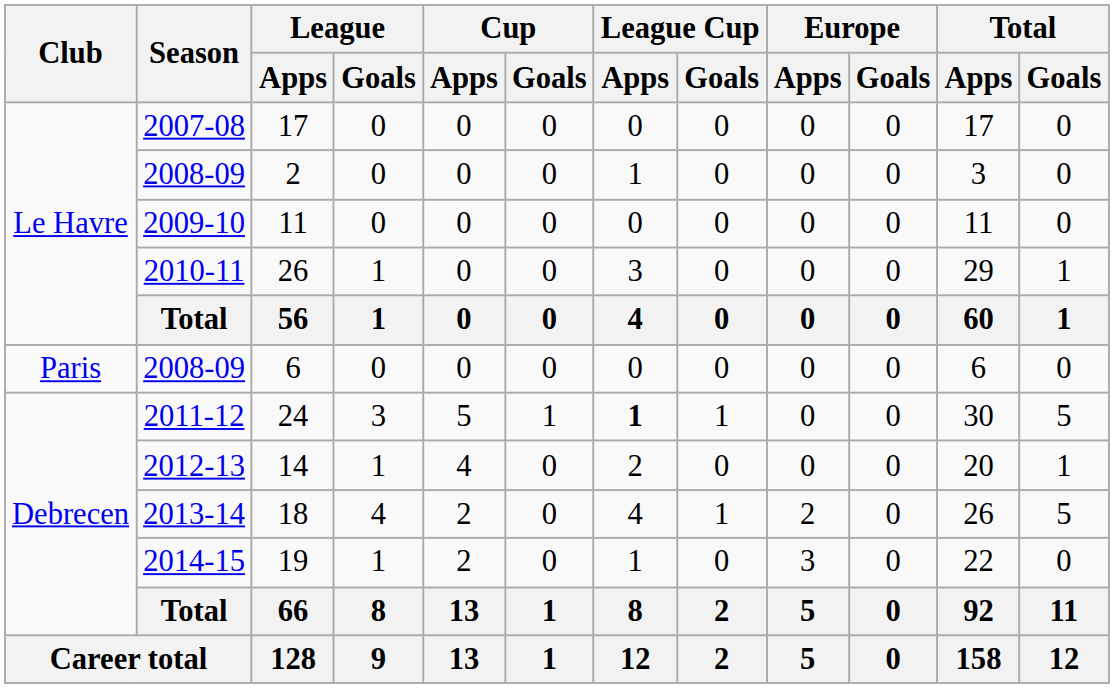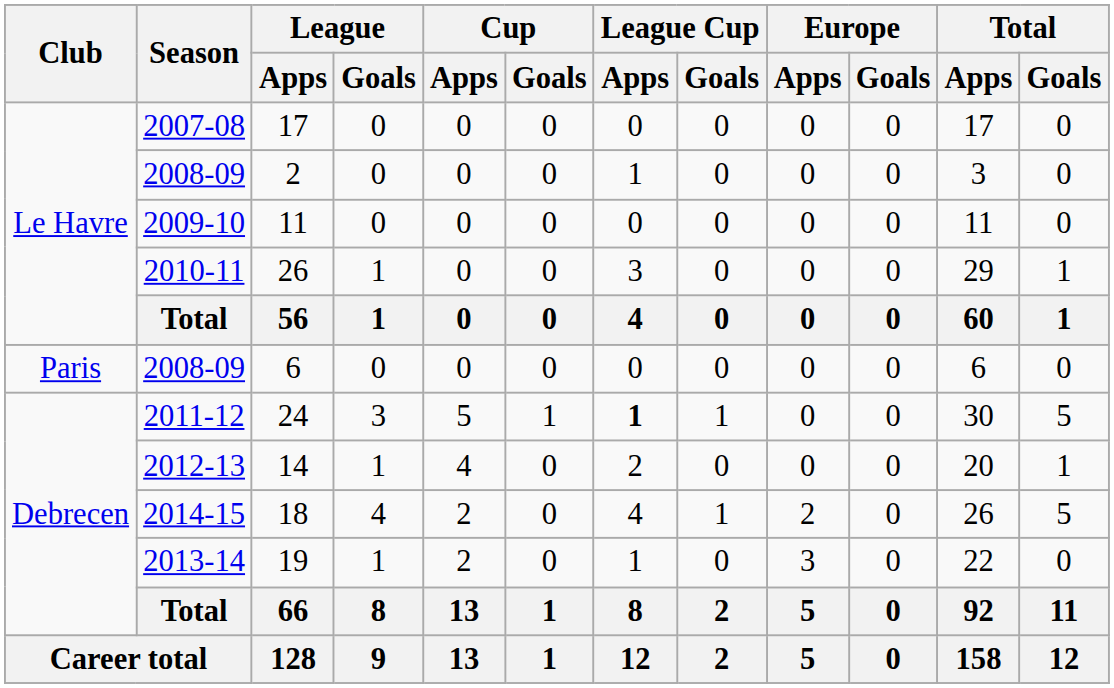(194, 513) 2013-14 -> (194, 513) 2014-15
(194, 561) 2014-15 -> (194, 561) 2013-14
